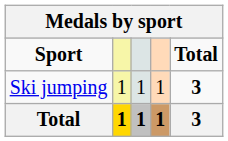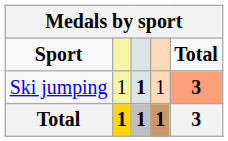(141, 87) normal -> (141, 87) bold
(196, 87) no background -> (196, 87) lightsalmon background
